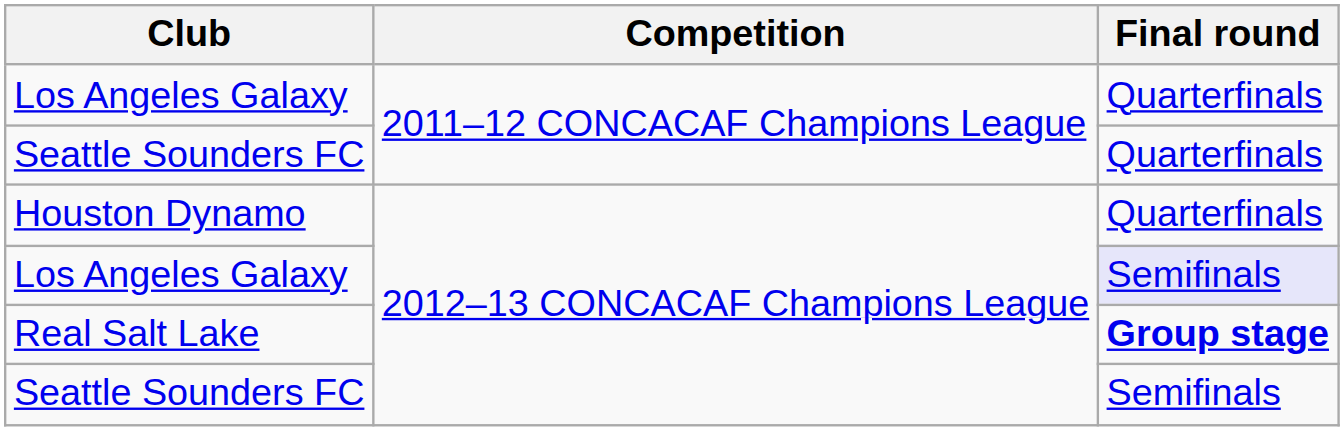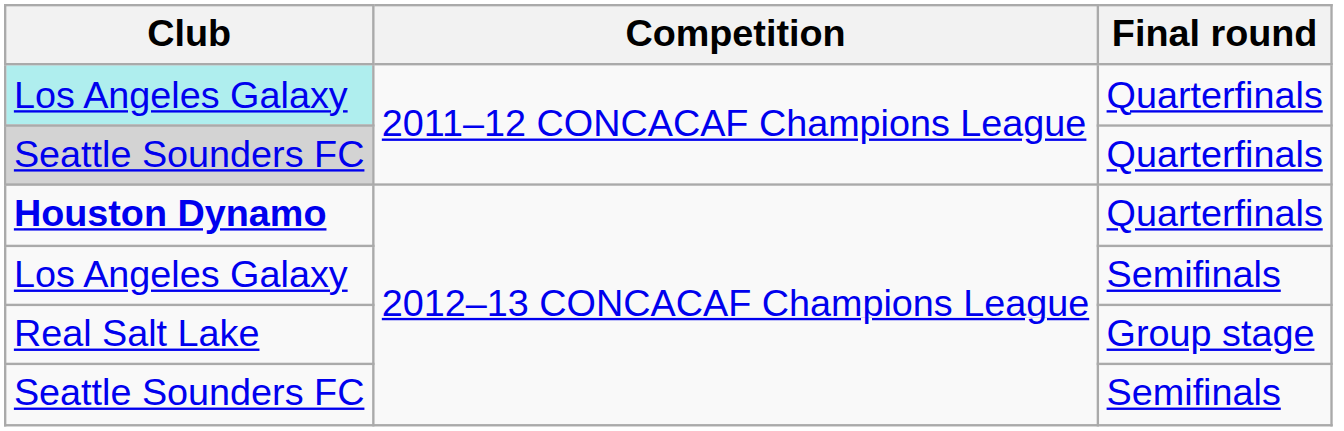(181, 94) no background -> (181, 94) paleturquoise background
(189, 154) no background -> (189, 154) lightgrey background
(160, 214) normal -> (170, 214) bold
(1194, 273) lavender background -> (1194, 273) no background
(1218, 333) bold -> (1211, 333) normal
